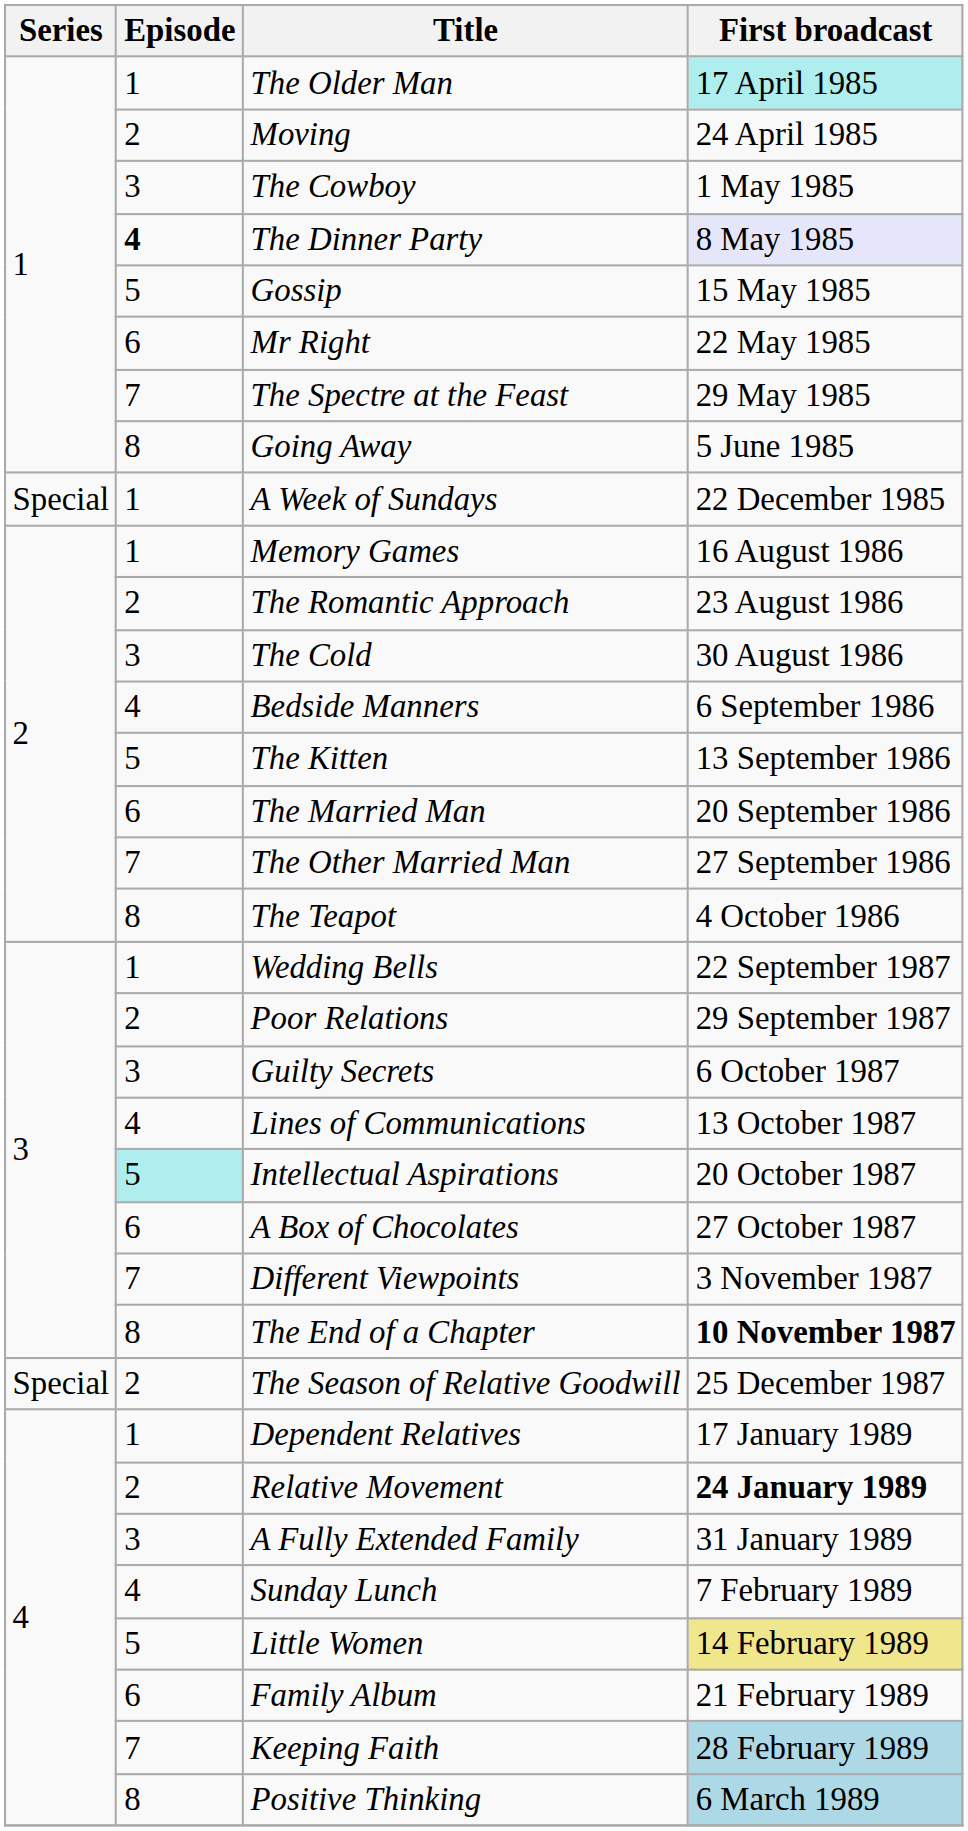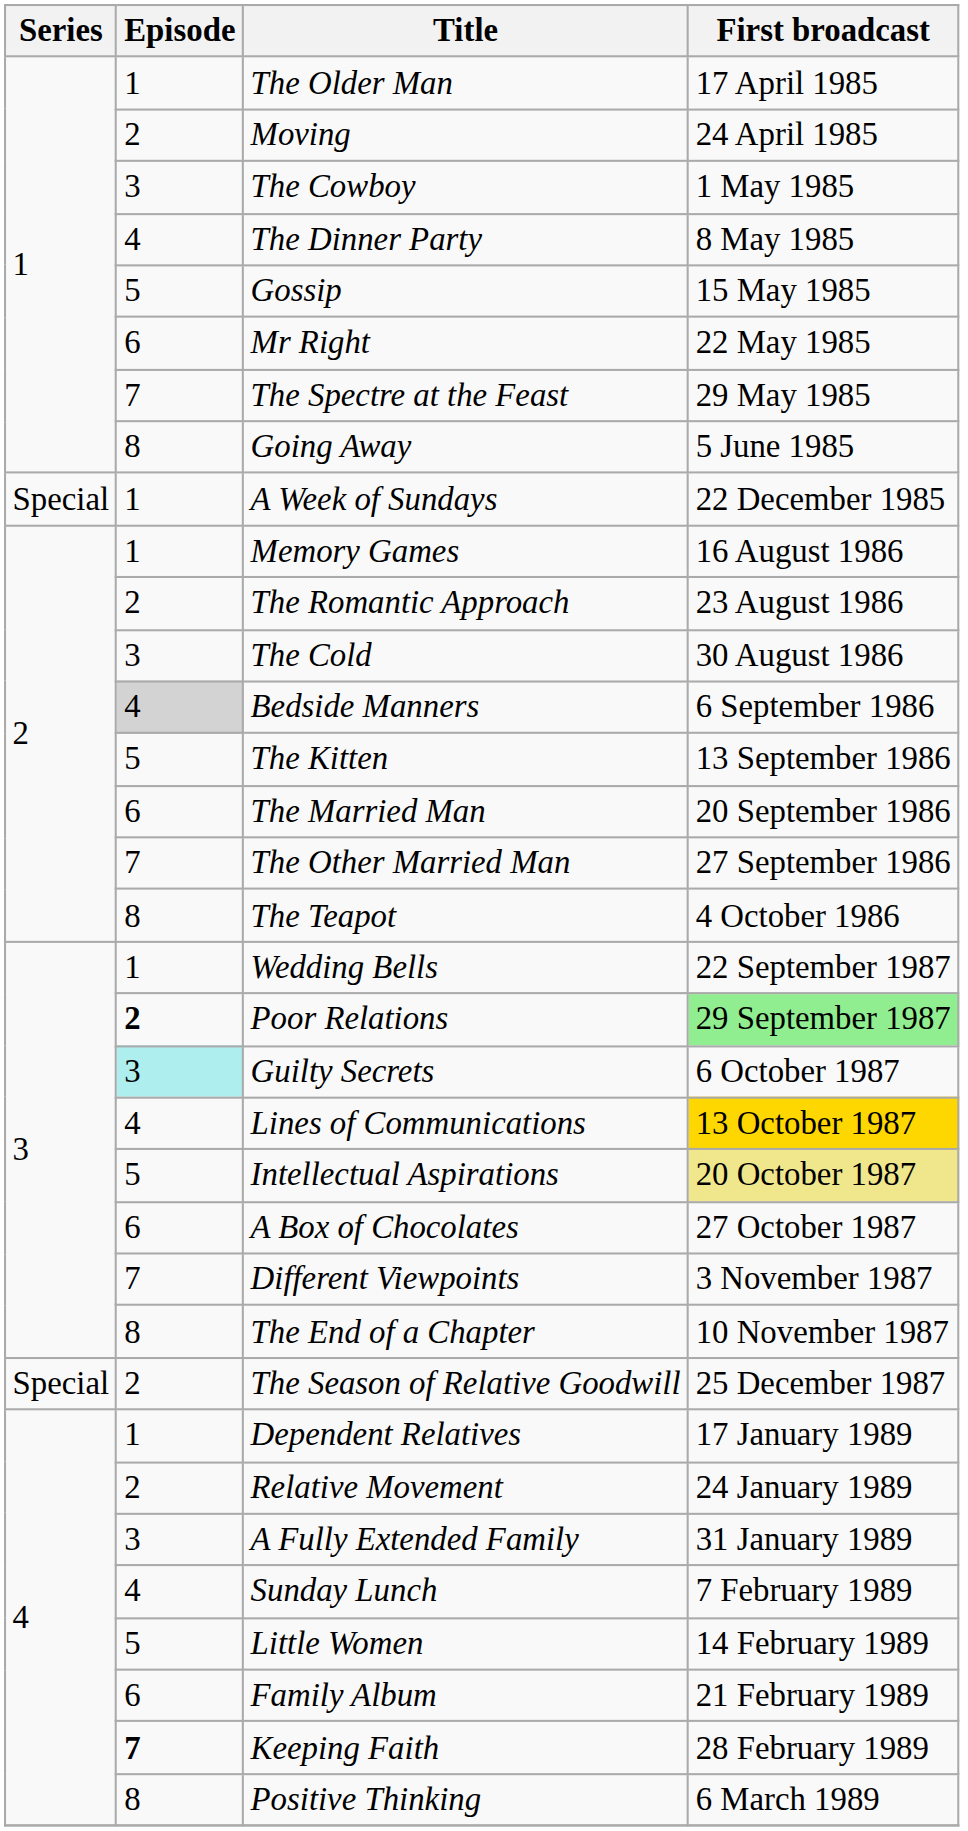(787, 82) paleturquoise background -> (787, 82) no background
(132, 238) bold -> (132, 238) normal
(775, 238) lavender background -> (775, 238) no background
(132, 706) no background -> (132, 706) lightgrey background
(132, 1018) normal -> (132, 1018) bold
(823, 1018) no background -> (823, 1018) lightgreen background
(132, 1070) no background -> (132, 1070) paleturquoise background
(806, 1122) no background -> (806, 1122) gold background
(132, 1174) paleturquoise background -> (132, 1174) no background
(806, 1174) no background -> (806, 1174) khaki background
(826, 1330) bold -> (822, 1330) normal
(811, 1487) bold -> (804, 1487) normal
(812, 1643) khaki background -> (812, 1643) no background
(132, 1747) normal -> (132, 1747) bold
(812, 1747) lightblue background -> (812, 1747) no background
(788, 1799) lightblue background -> (788, 1799) no background
